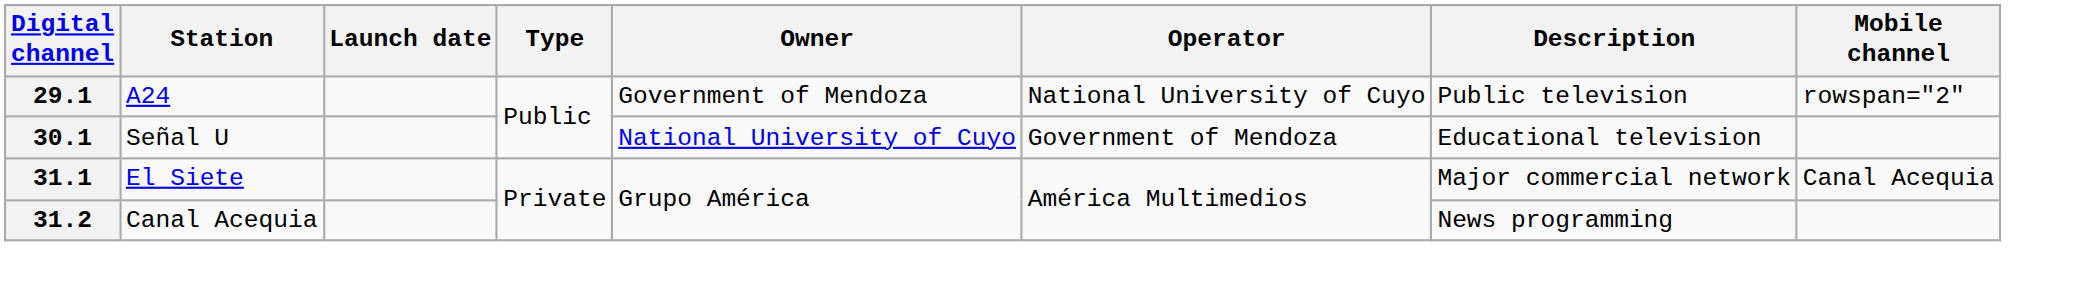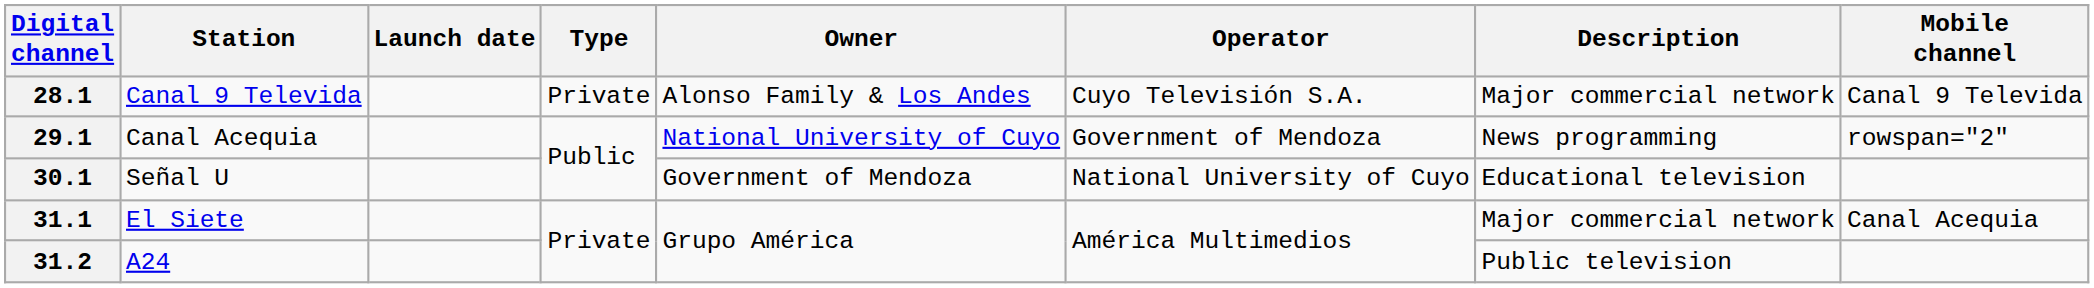+ row: (63, 96)
(148, 96) A24 -> (222, 137) Canal Acequia
(773, 96) Government of Mendoza -> (861, 137) National University of Cuyo
(1227, 96) National University of Cuyo -> (1227, 137) Government of Mendoza
(1563, 96) Public television -> (1599, 137) News programming
(817, 137) National University of Cuyo -> (817, 179) Government of Mendoza
(1183, 137) Government of Mendoza -> (1271, 179) National University of Cuyo
(222, 220) Canal Acequia -> (148, 261) A24
(1555, 220) News programming -> (1607, 261) Public television
